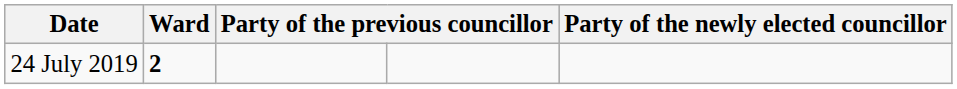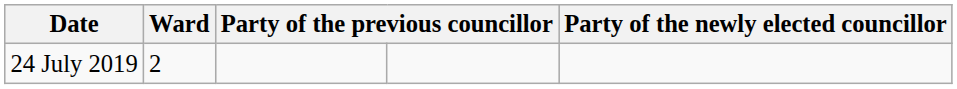(155, 63) bold -> (155, 63) normal
